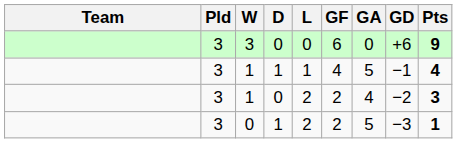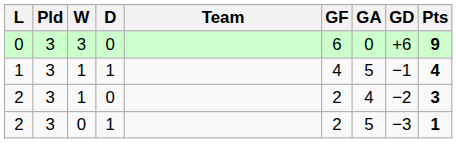columns swapped: (103, 17) <-> (307, 17)
